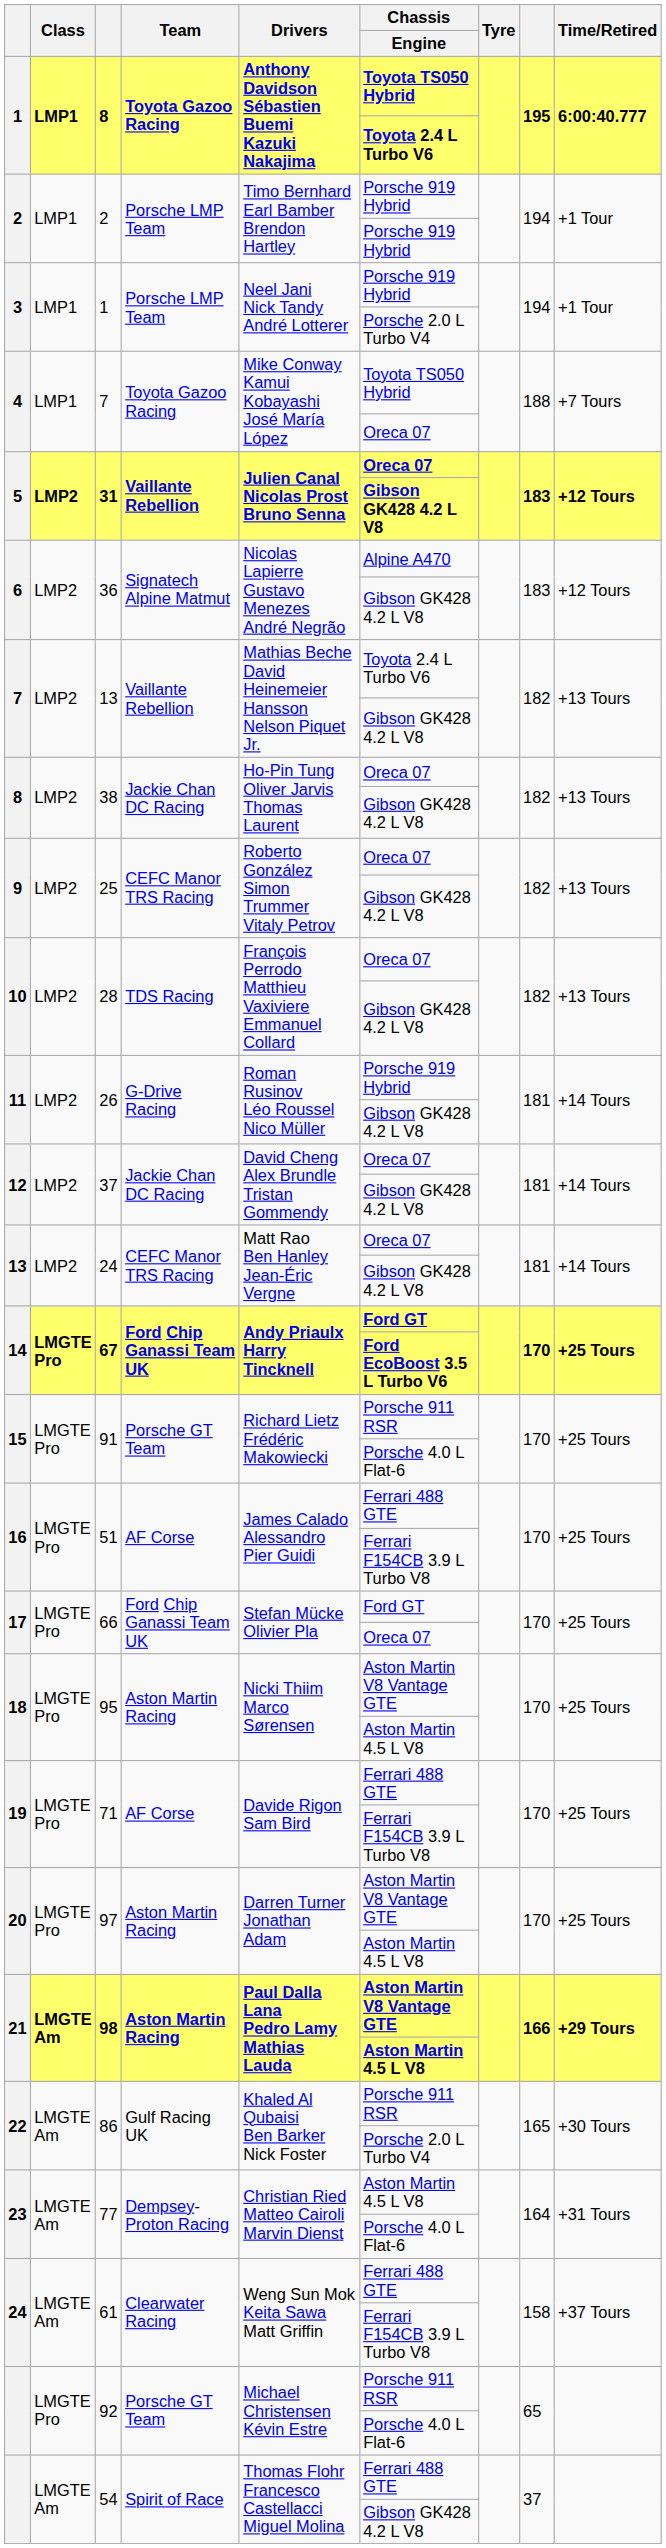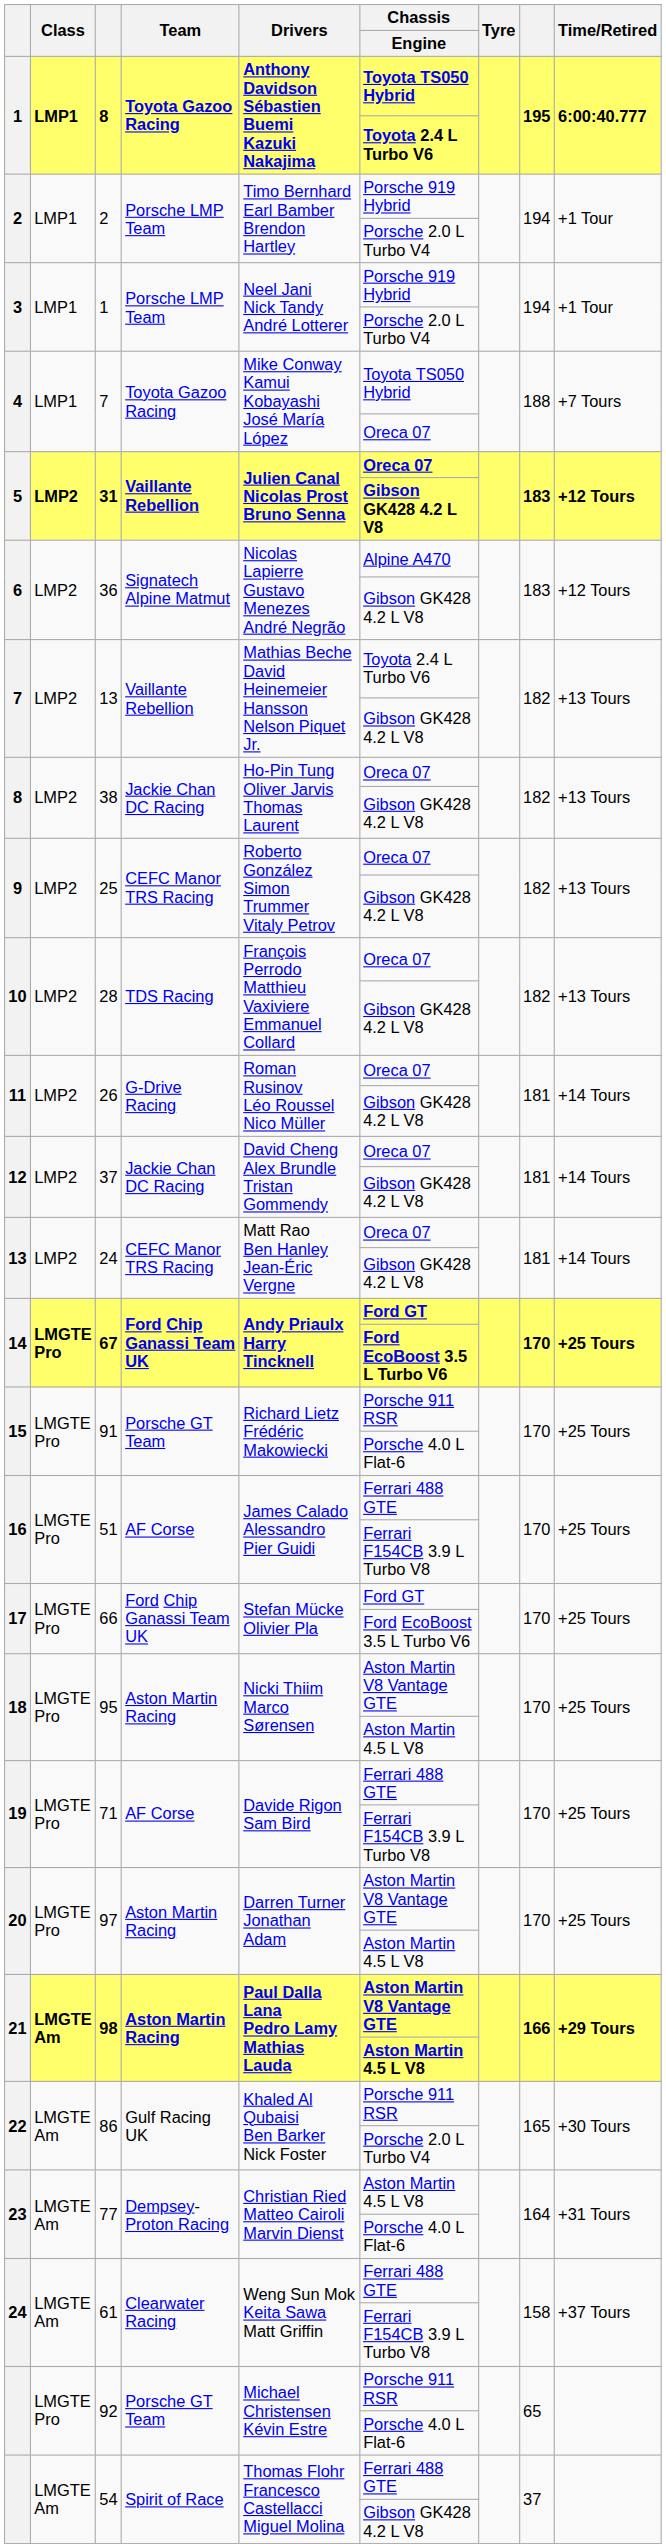(409, 241) Porsche 919 Hybrid -> (414, 241) Porsche 2.0 L Turbo V4
(409, 1078) Porsche 919 Hybrid -> (397, 1070) Oreca 07
(397, 1638) Oreca 07 -> (417, 1631) Ford EcoBoost 3.5 L Turbo V6
